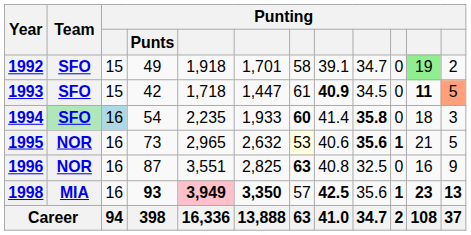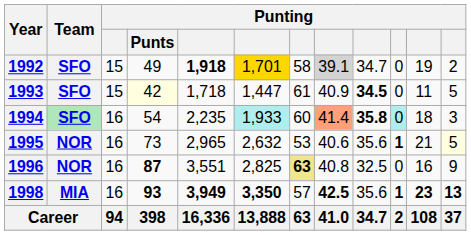(206, 67) normal -> (206, 67) bold
(262, 67) no background -> (262, 67) gold background
(334, 67) no background -> (334, 67) lightgrey background
(424, 67) lightgreen background -> (424, 67) no background
(152, 92) no background -> (152, 92) lightyellow background
(334, 92) bold -> (334, 92) normal
(372, 92) normal -> (372, 92) bold
(424, 92) bold -> (424, 92) normal
(453, 92) lightsalmon background -> (453, 92) no background
(114, 117) lightblue background -> (114, 117) no background
(262, 117) no background -> (262, 117) paleturquoise background
(302, 117) bold -> (302, 117) normal
(334, 117) no background -> (334, 117) lightsalmon background
(399, 117) no background -> (399, 117) paleturquoise background
(302, 142) lightyellow background -> (302, 142) no background
(372, 142) bold -> (372, 142) normal
(453, 142) no background -> (453, 142) lightyellow background
(152, 167) normal -> (152, 167) bold
(302, 167) no background -> (302, 167) khaki background
(206, 192) pink background -> (206, 192) no background
